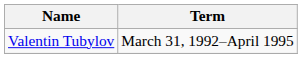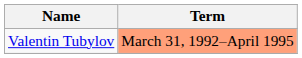(208, 41) no background -> (208, 41) lightsalmon background
